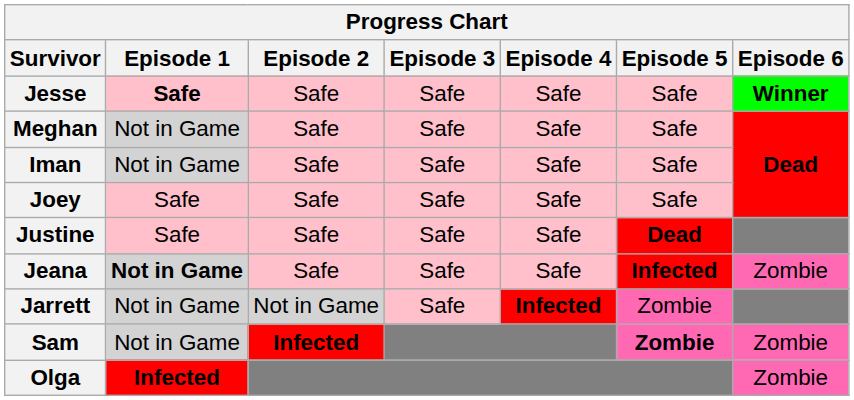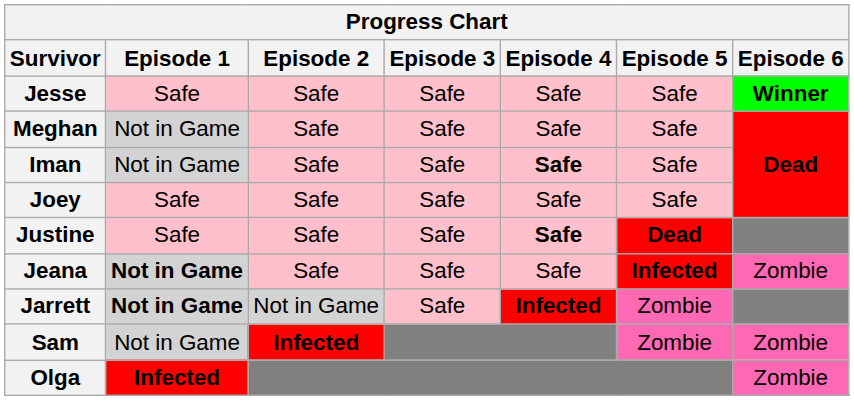(177, 93) bold -> (177, 93) normal
(558, 164) normal -> (558, 164) bold
(558, 235) normal -> (558, 235) bold
(177, 306) normal -> (177, 306) bold
(675, 341) bold -> (675, 341) normal
